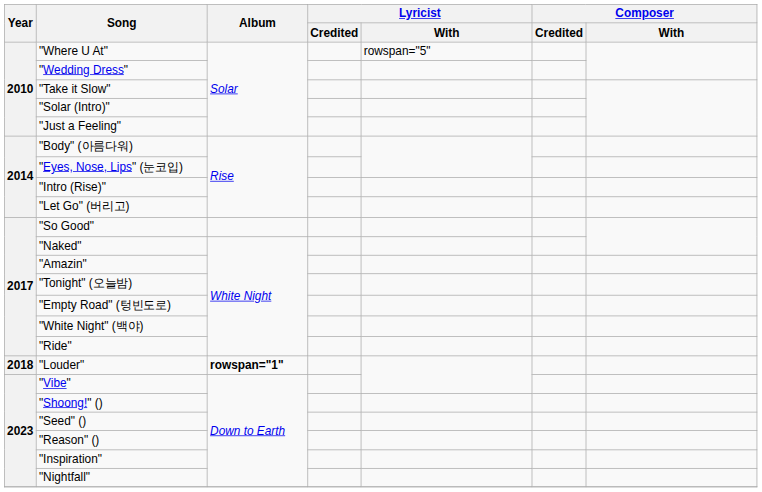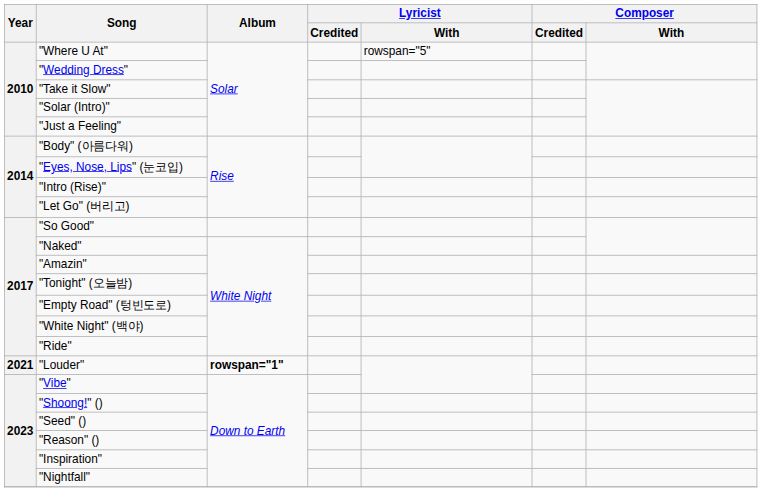(20, 365) 2018 -> (20, 365) 2021
